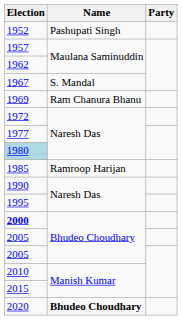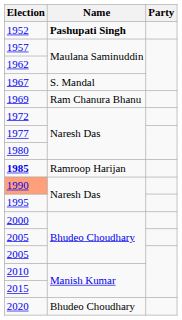(85, 30) normal -> (88, 30) bold
(18, 151) lightblue background -> (18, 151) no background
(18, 168) normal -> (18, 168) bold
(18, 185) no background -> (18, 185) lightsalmon background
(18, 220) bold -> (18, 220) normal
(96, 306) bold -> (92, 306) normal
